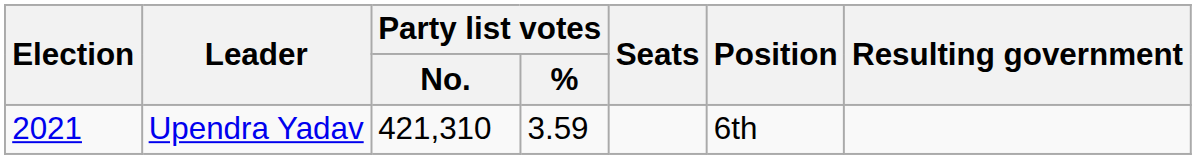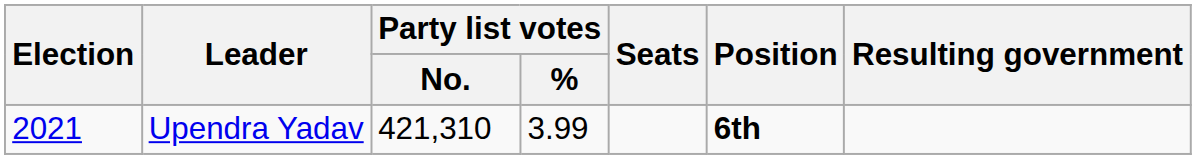(558, 128) 3.59 -> (558, 128) 3.99
(736, 128) normal -> (737, 128) bold
